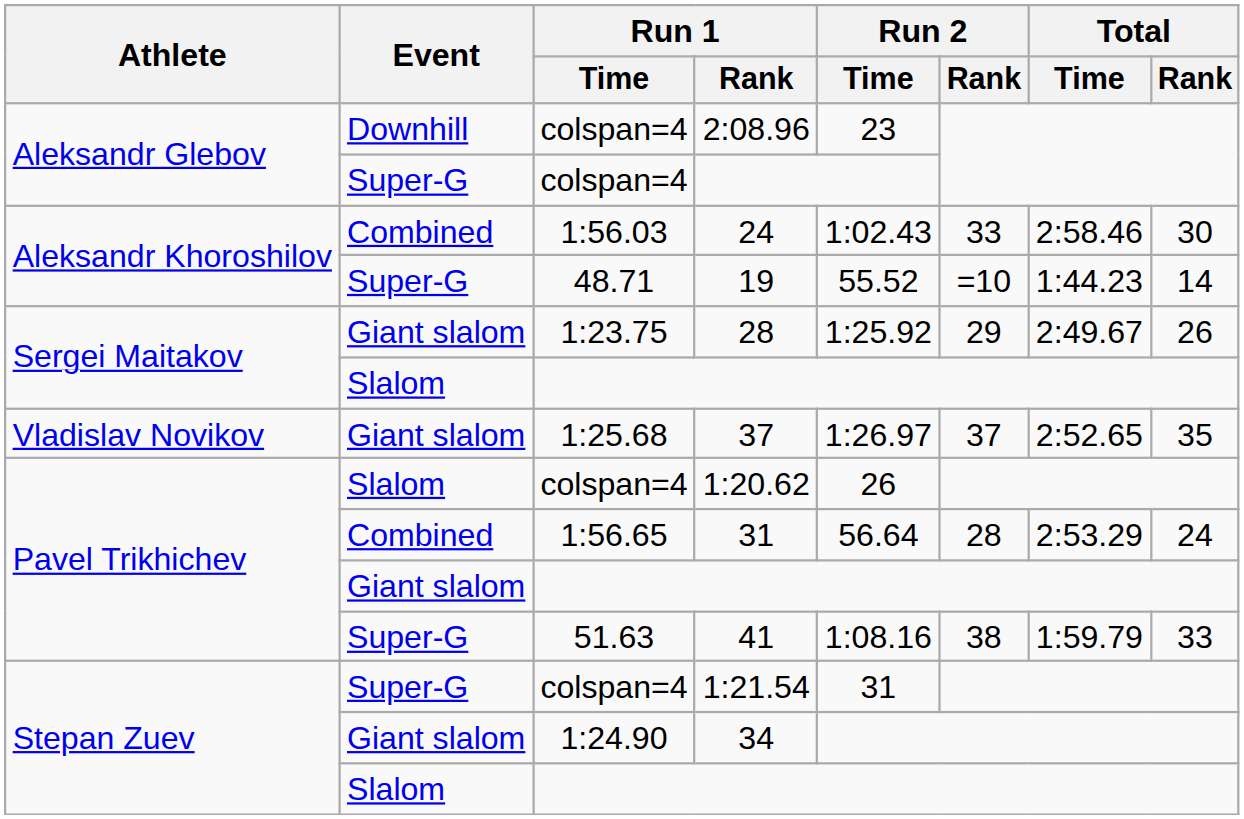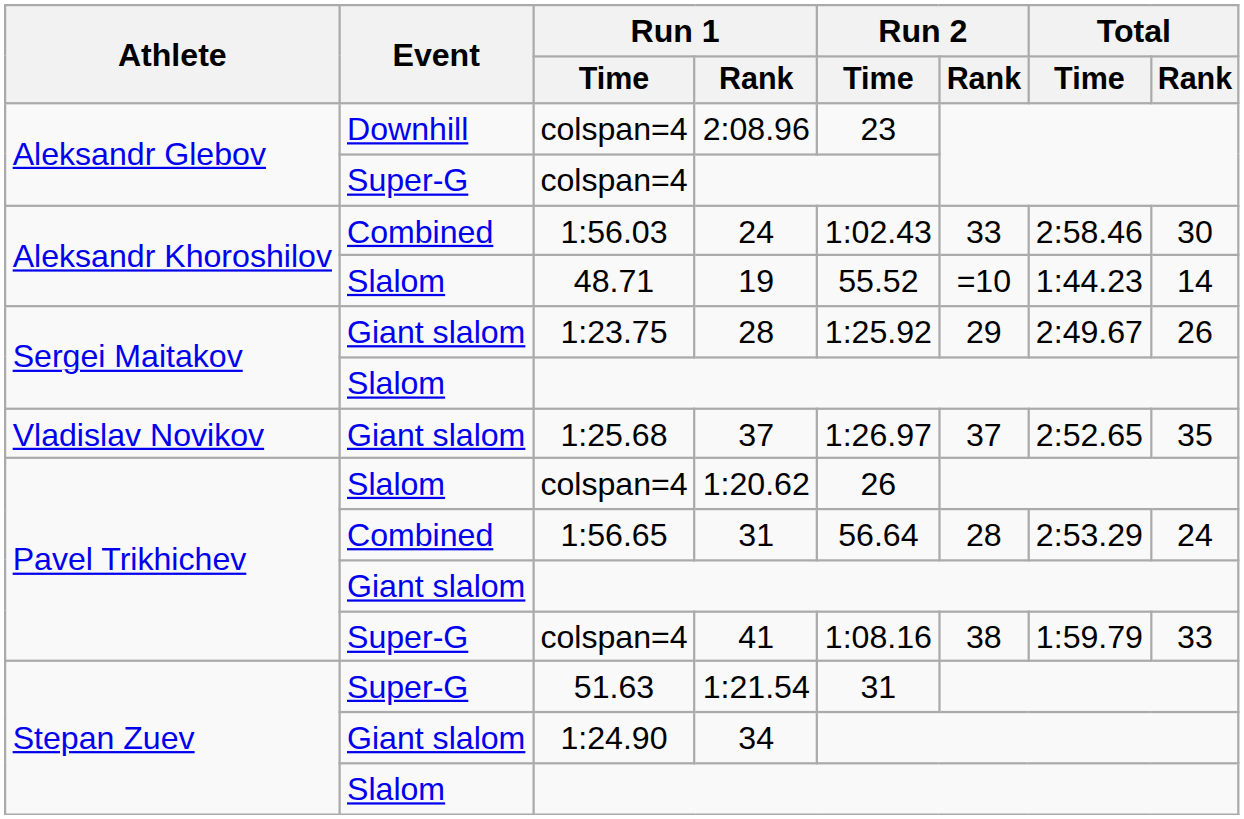(408, 282) Super-G -> (396, 282) Slalom
(614, 637) 51.63 -> (614, 637) colspan=4
(614, 688) colspan=4 -> (614, 688) 51.63
